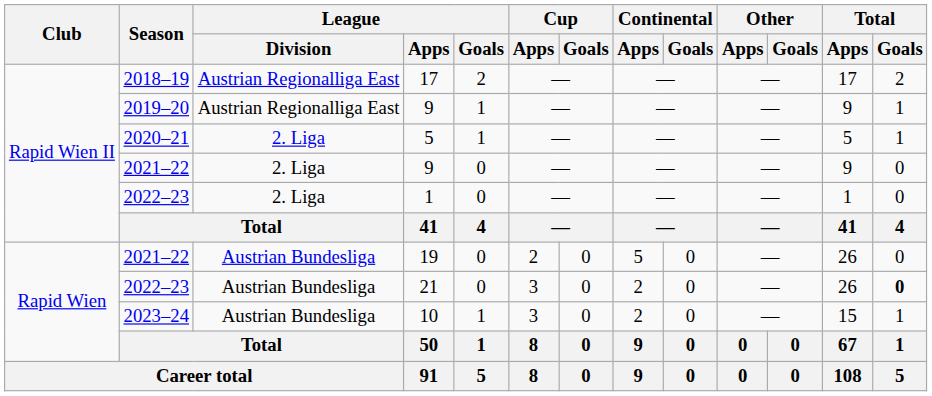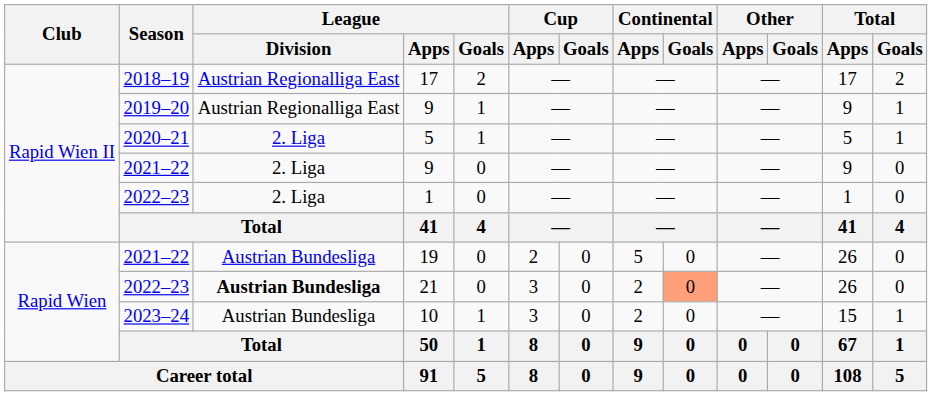(299, 286) normal -> (299, 286) bold
(690, 286) no background -> (690, 286) lightsalmon background
(900, 286) bold -> (900, 286) normal
